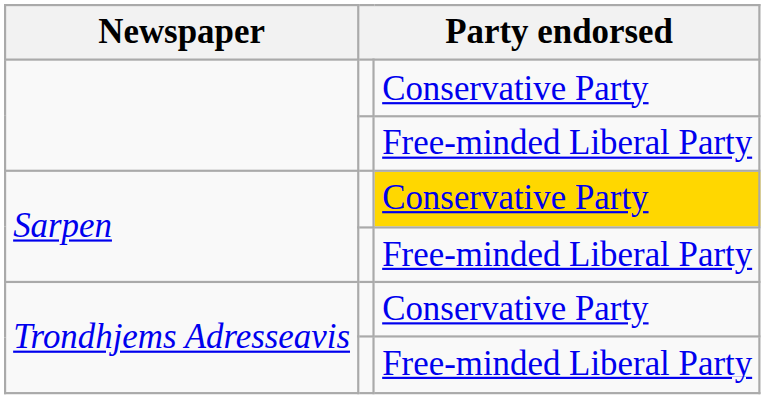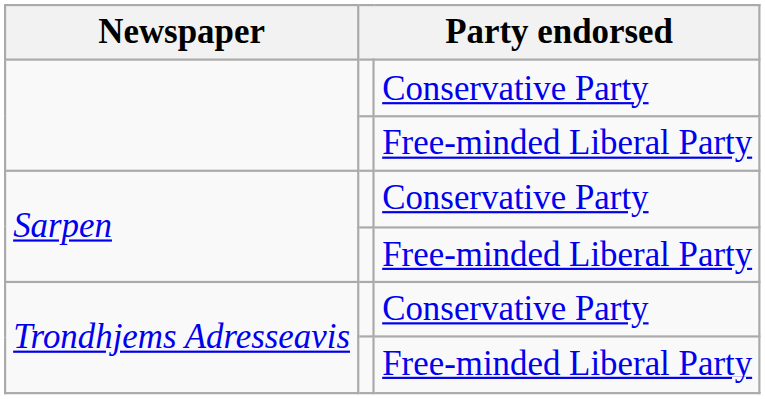(515, 198) gold background -> (515, 198) no background
